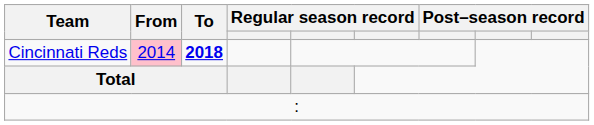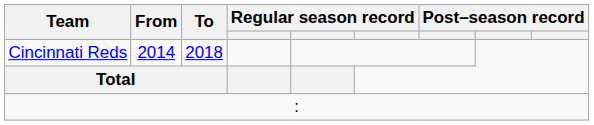(156, 52) pink background -> (156, 52) no background
(204, 52) bold -> (204, 52) normal
